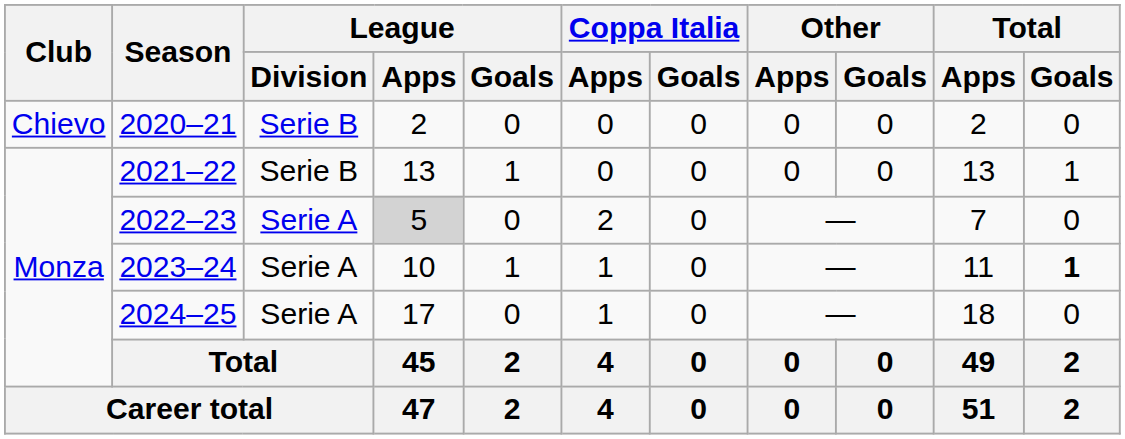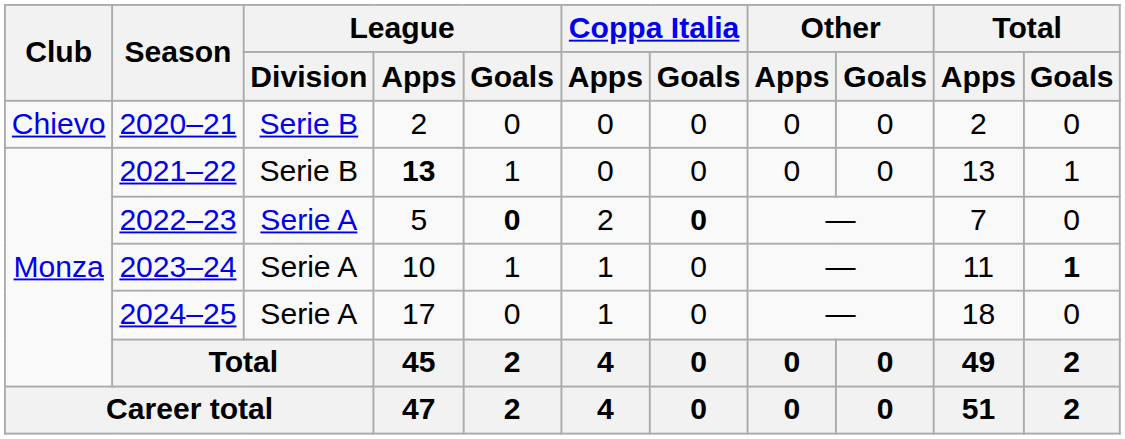(419, 171) normal -> (419, 171) bold
(419, 219) lightgrey background -> (419, 219) no background
(512, 219) normal -> (512, 219) bold
(699, 219) normal -> (699, 219) bold
